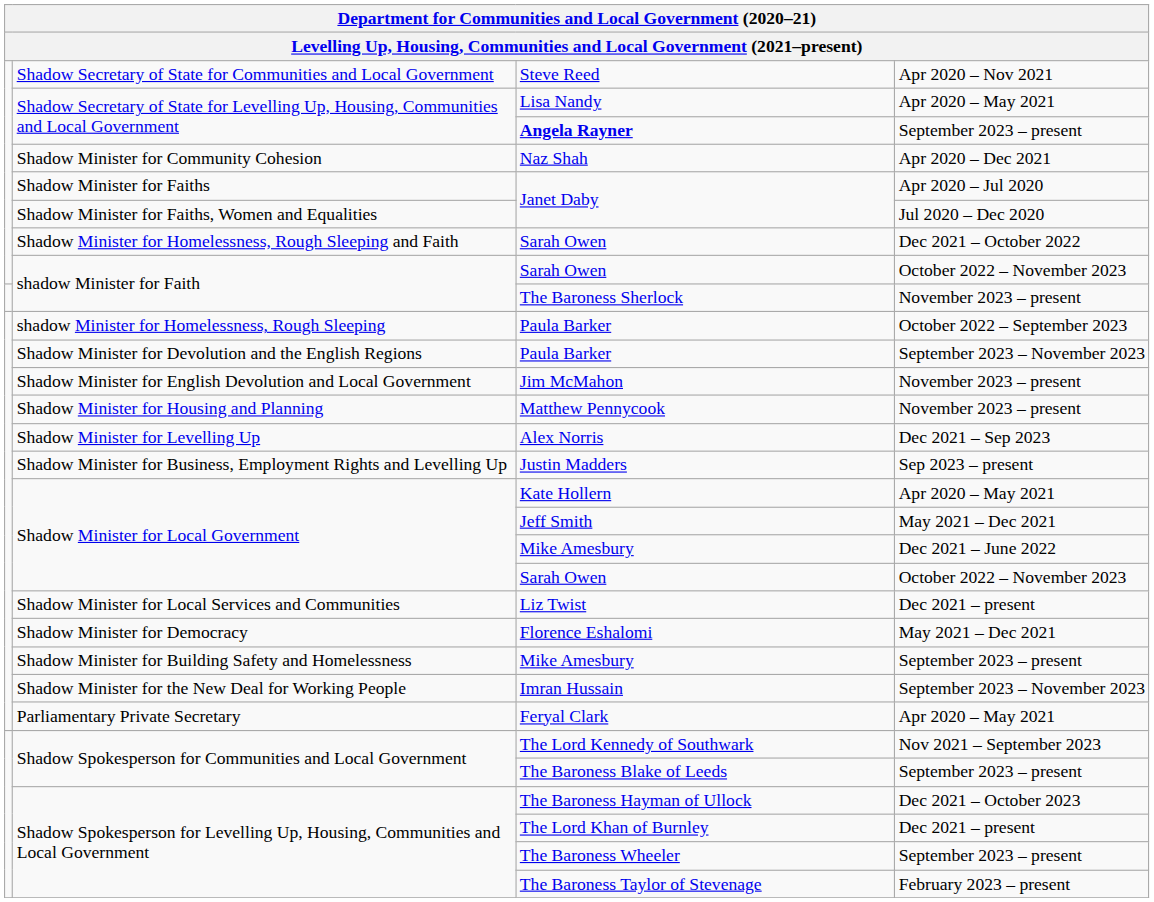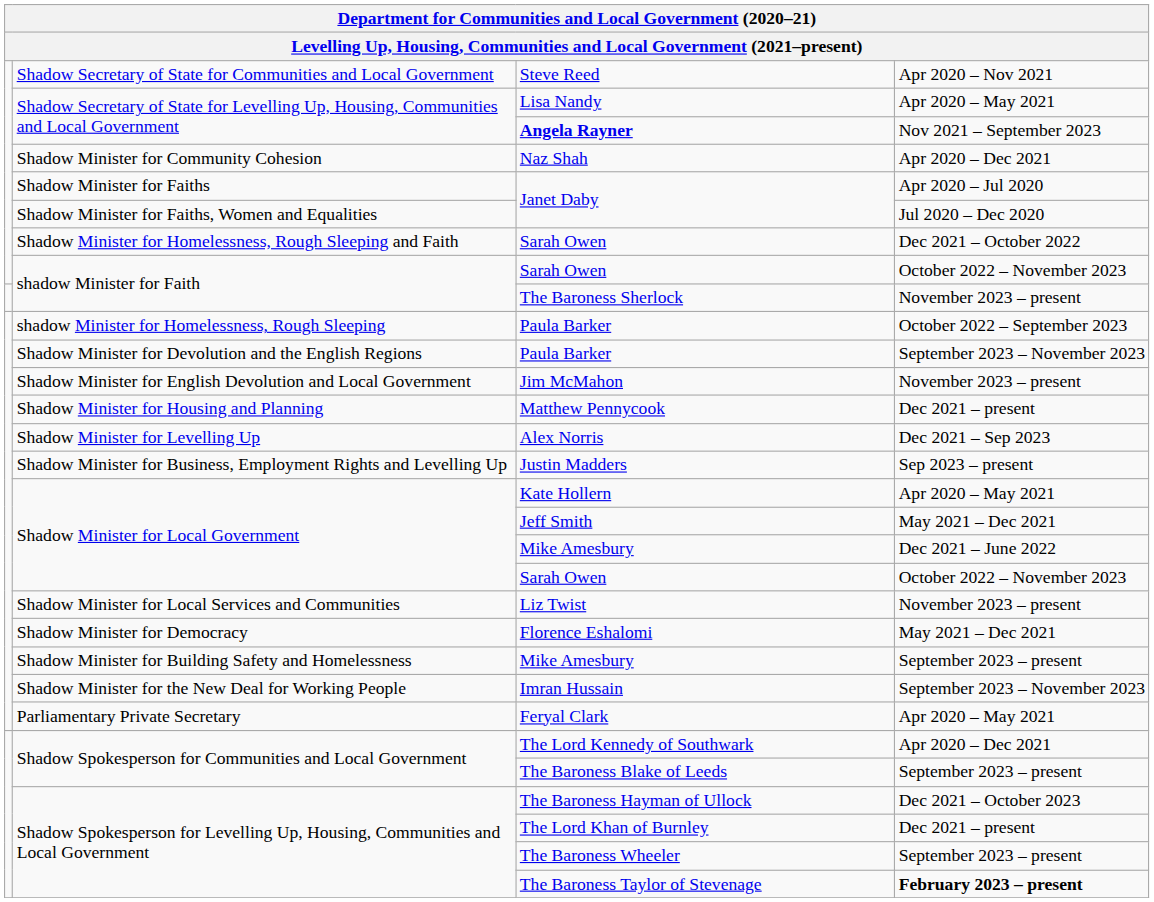(990, 130) September 2023 – present -> (1000, 130) Nov 2021 – September 2023
(990, 409) November 2023 – present -> (967, 409) Dec 2021 – present
(967, 604) Dec 2021 – present -> (990, 604) November 2023 – present
(1000, 744) Nov 2021 – September 2023 -> (975, 744) Apr 2020 – Dec 2021
(984, 883) normal -> (991, 883) bold
